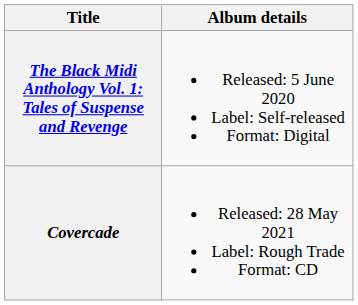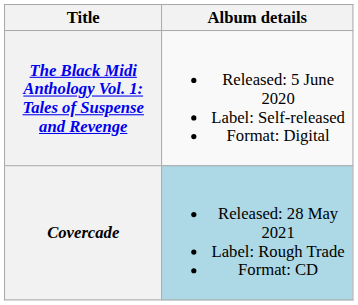(257, 242) no background -> (257, 242) lightblue background
